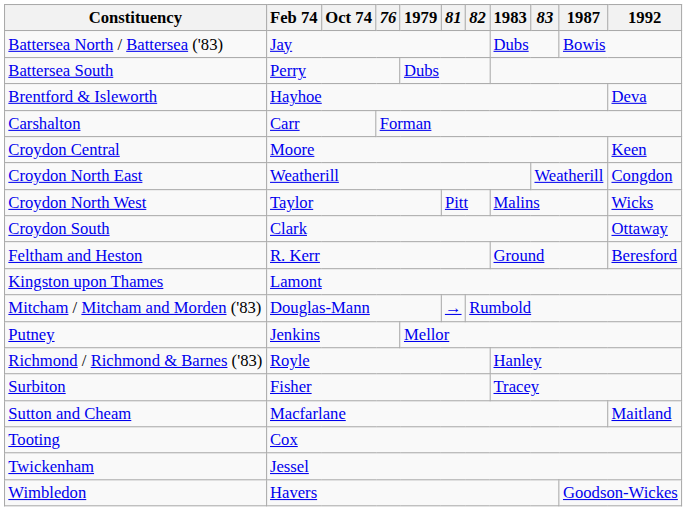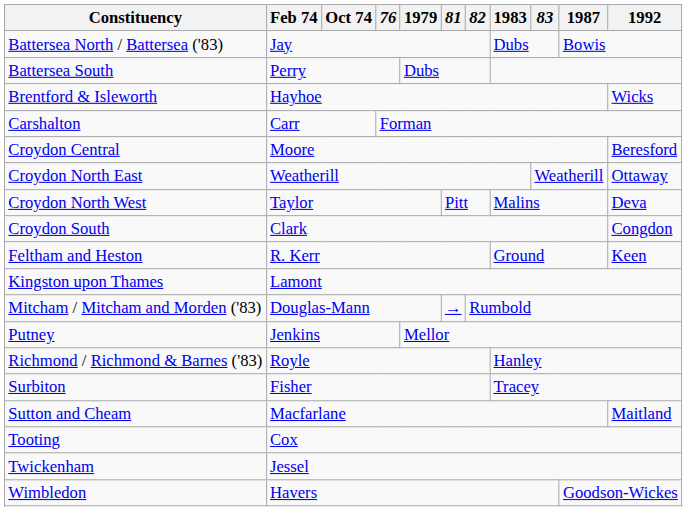(629, 96) Deva -> (632, 96) Wicks
(629, 149) Keen -> (644, 149) Beresford
(642, 176) Congdon -> (640, 176) Ottaway
(632, 202) Wicks -> (629, 202) Deva
(640, 228) Ottaway -> (642, 228) Congdon
(644, 255) Beresford -> (629, 255) Keen
